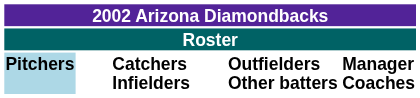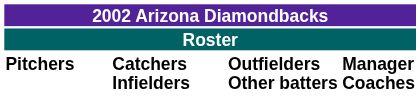(40, 64) lightblue background -> (40, 64) no background
